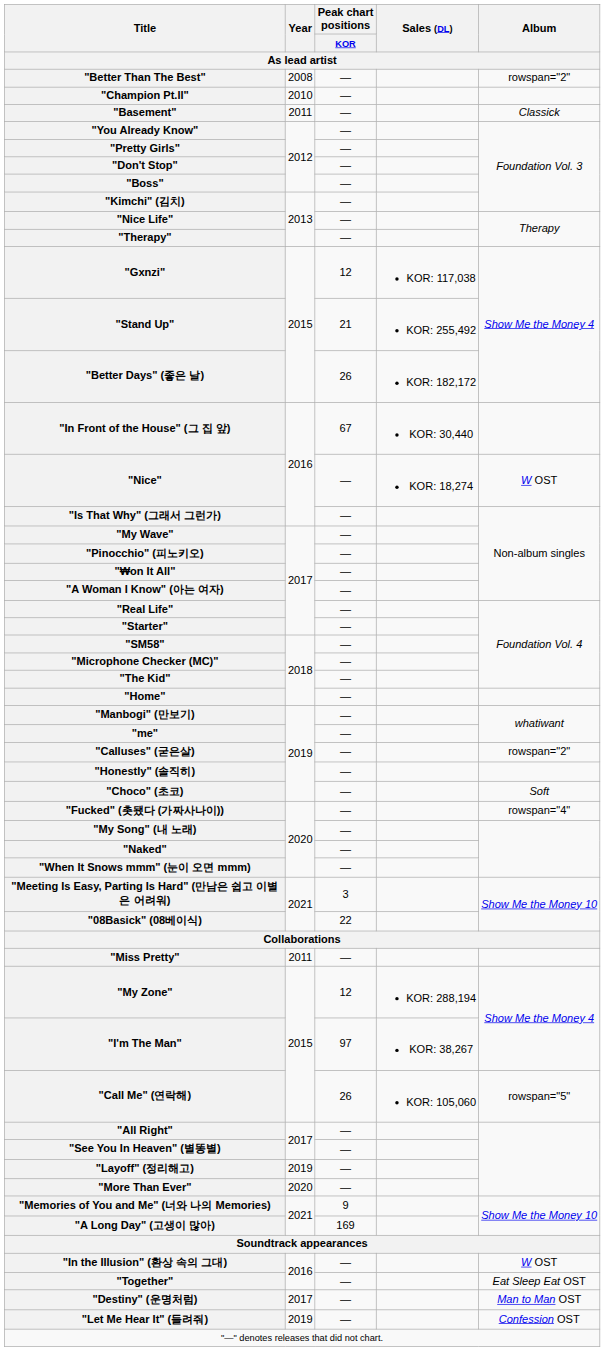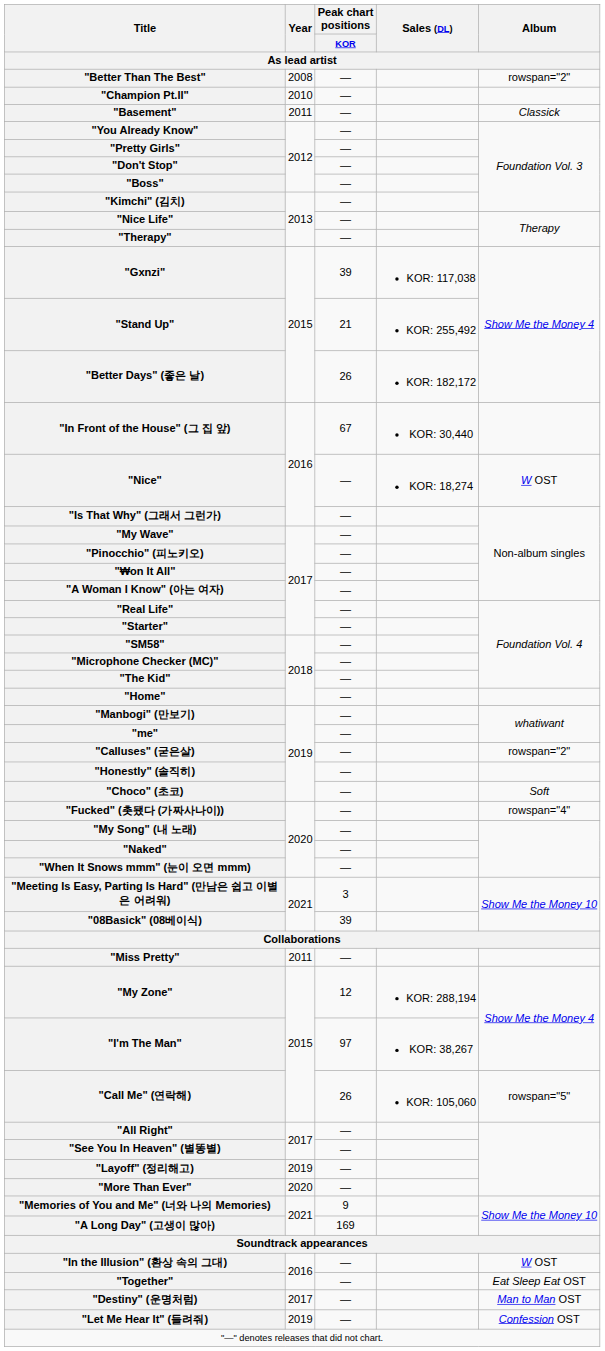(346, 272) 12 -> (346, 272) 39
(346, 921) 22 -> (346, 921) 39
